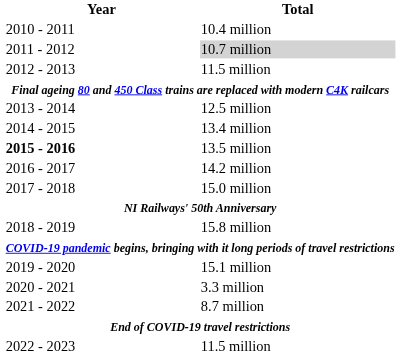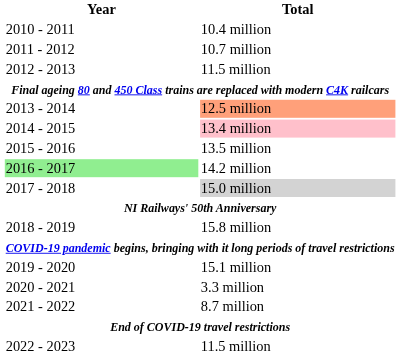(236, 49) lightgrey background -> (236, 49) no background
(236, 108) no background -> (236, 108) lightsalmon background
(236, 128) no background -> (236, 128) pink background
(40, 148) bold -> (40, 148) normal
(40, 168) no background -> (40, 168) lightgreen background
(236, 188) no background -> (236, 188) lightgrey background
